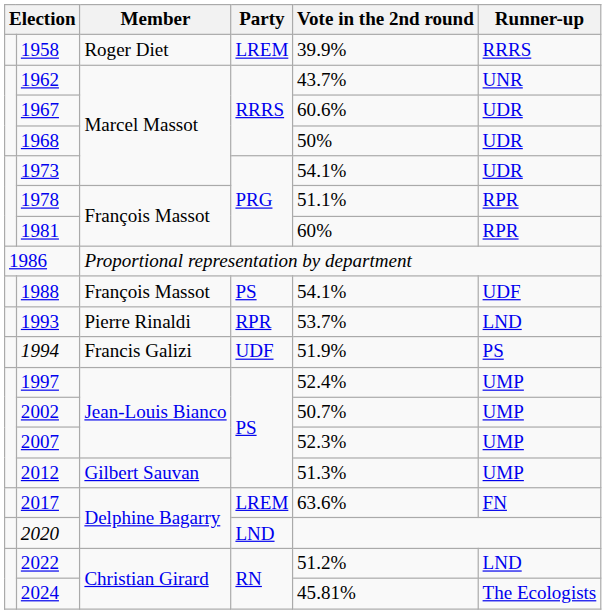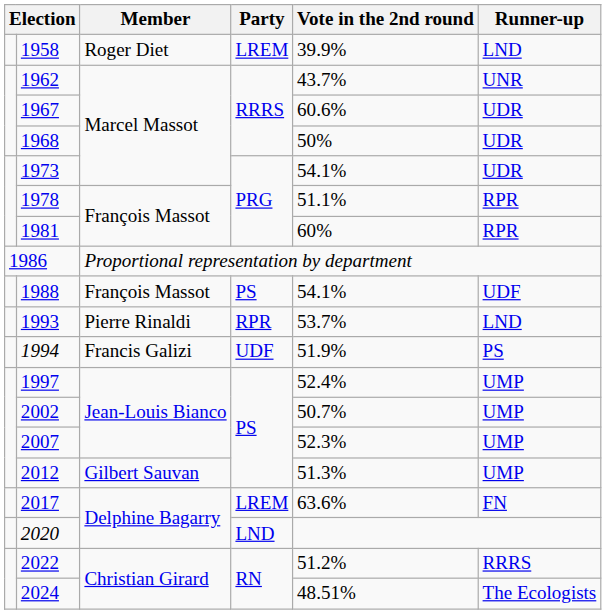(507, 49) RRRS -> (502, 49) LND
(502, 563) LND -> (507, 563) RRRS
(326, 593) 45.81% -> (326, 593) 48.51%
